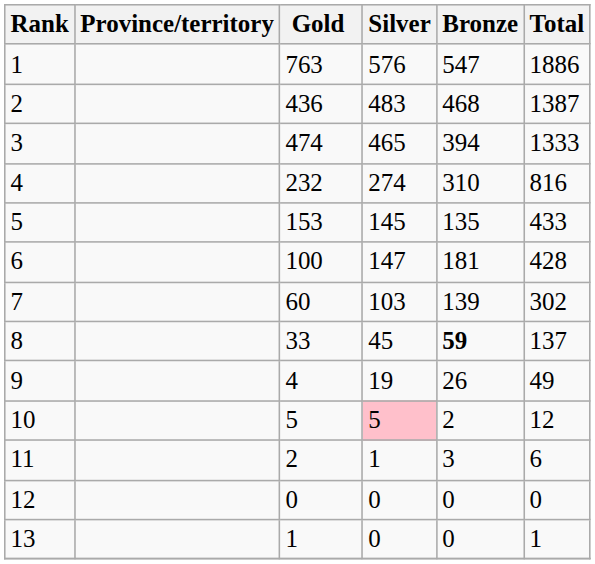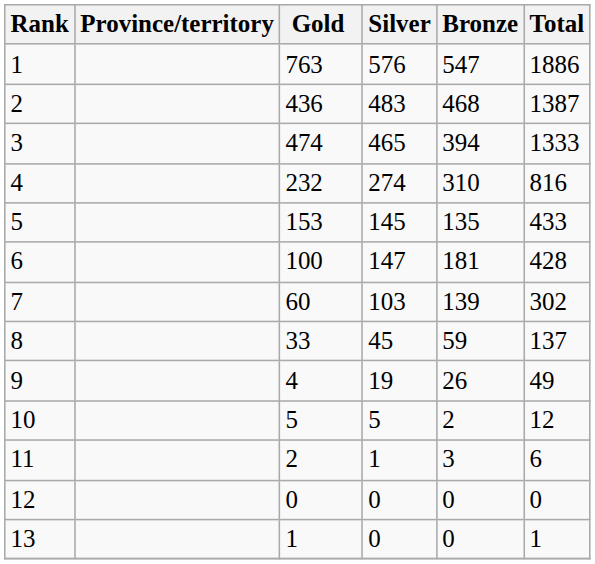(455, 340) bold -> (455, 340) normal
(375, 420) pink background -> (375, 420) no background
